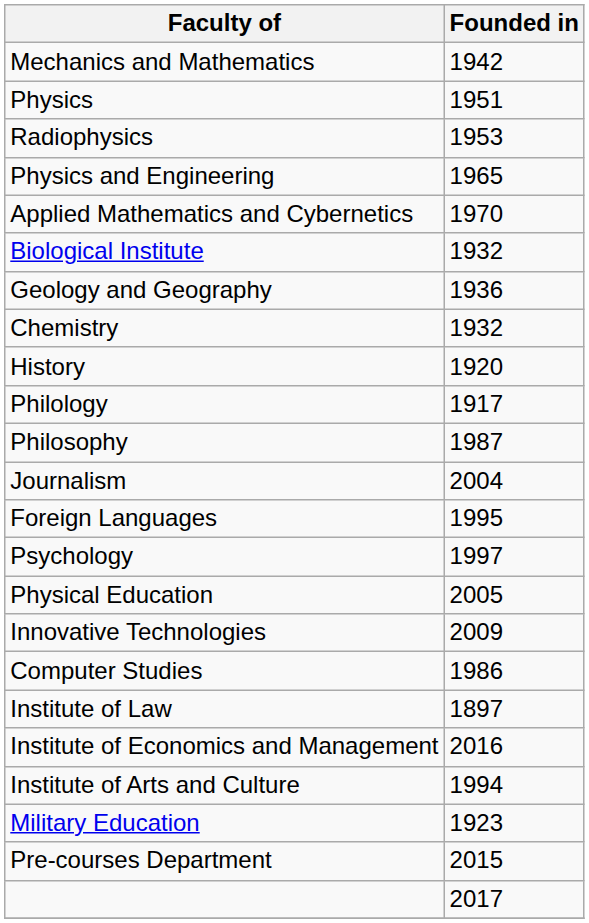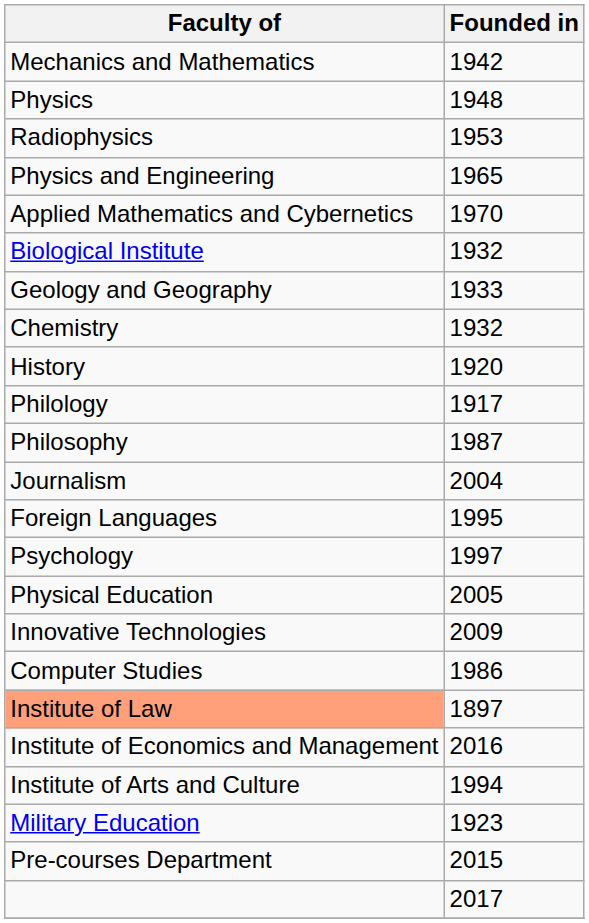(476, 99) 1951 -> (476, 99) 1948
(476, 289) 1936 -> (476, 289) 1933
(91, 708) no background -> (91, 708) lightsalmon background
